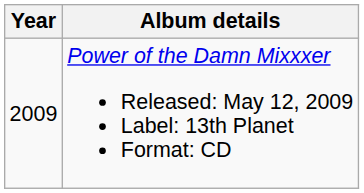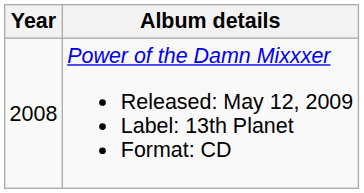(33, 113) 2009 -> (33, 113) 2008
